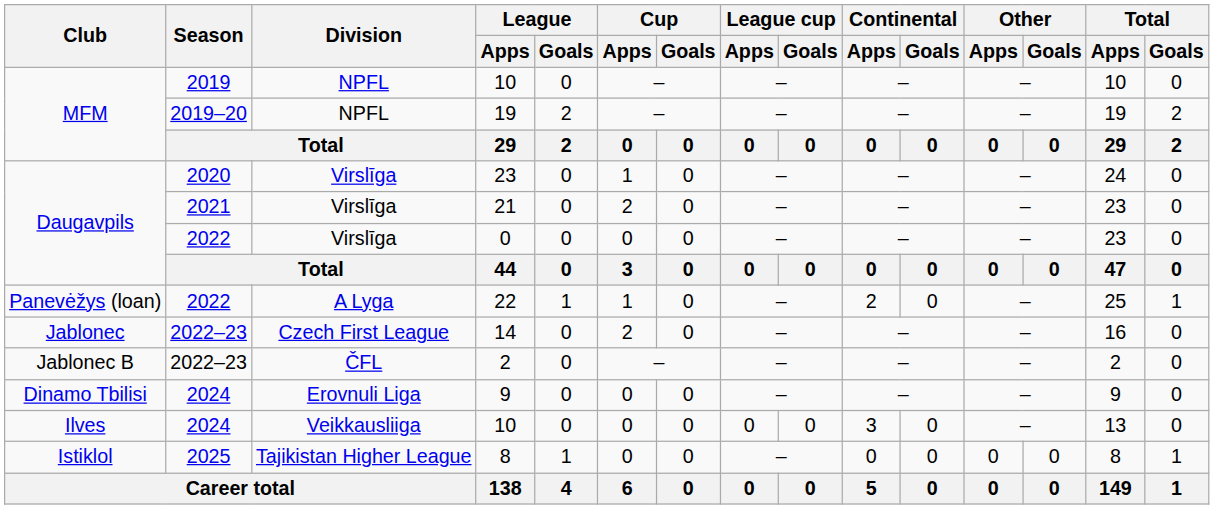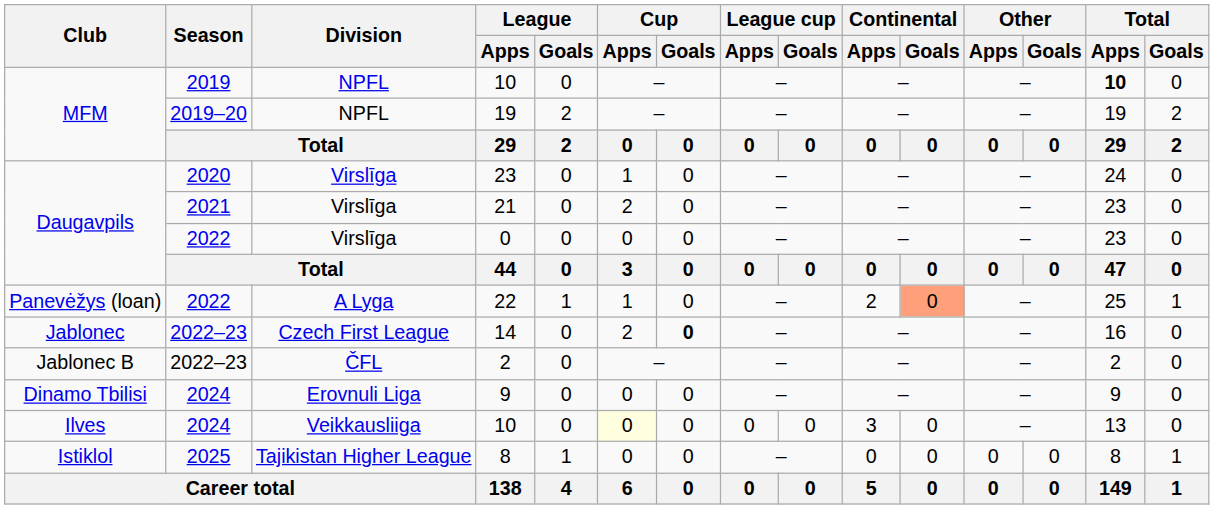(1115, 82) normal -> (1115, 82) bold
(932, 301) no background -> (932, 301) lightsalmon background
(688, 332) normal -> (688, 332) bold
(627, 425) no background -> (627, 425) lightyellow background
